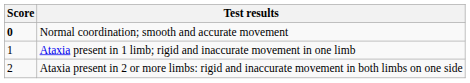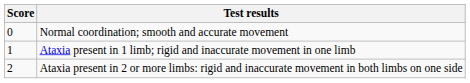(10, 31) bold -> (10, 31) normal
